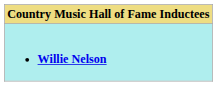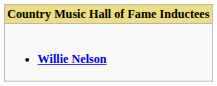(108, 59) paleturquoise background -> (108, 59) no background
